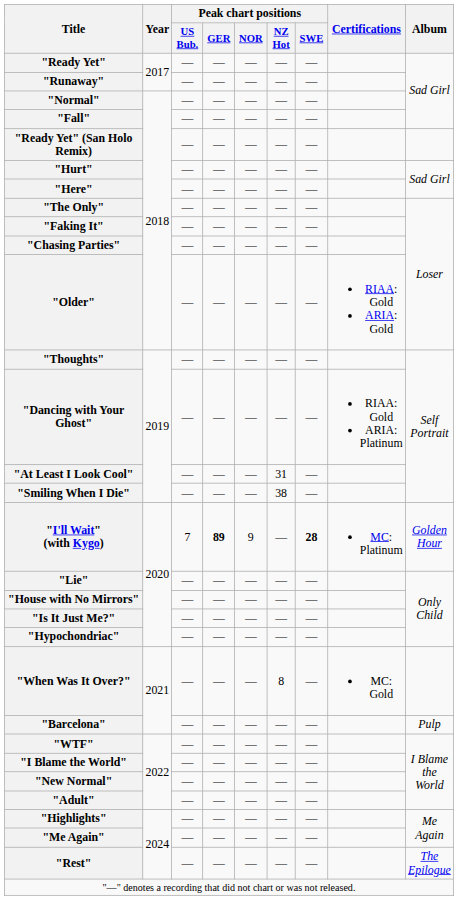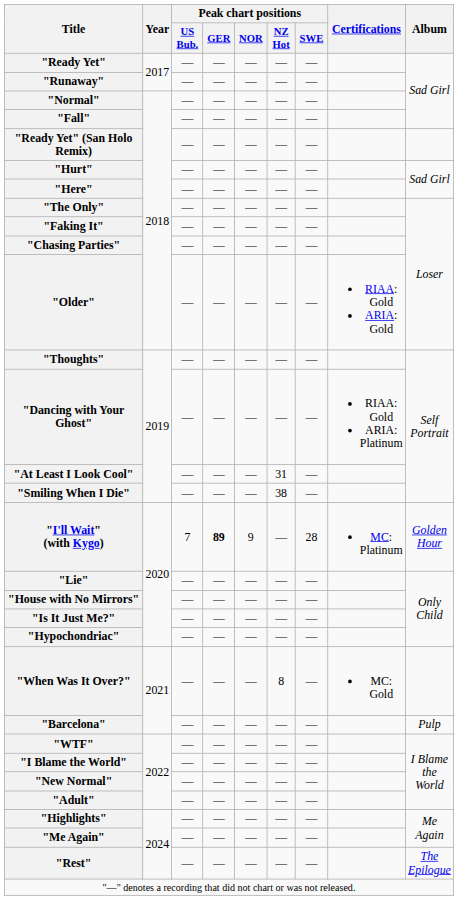(311, 536) bold -> (311, 536) normal
